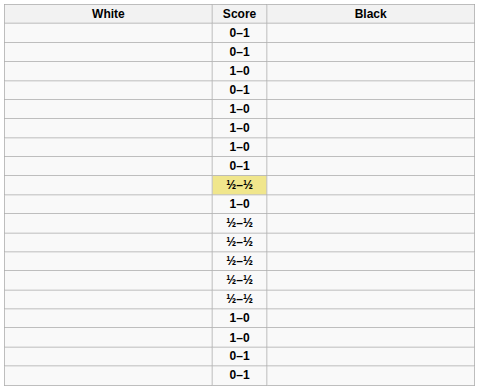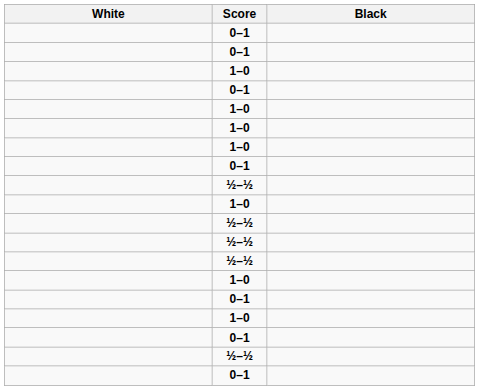(240, 185) khaki background -> (240, 185) no background
(240, 280) ½–½ -> (240, 280) 1–0
(240, 299) ½–½ -> (240, 299) 0–1
(240, 337) 1–0 -> (240, 337) 0–1
(240, 356) 0–1 -> (240, 356) ½–½
